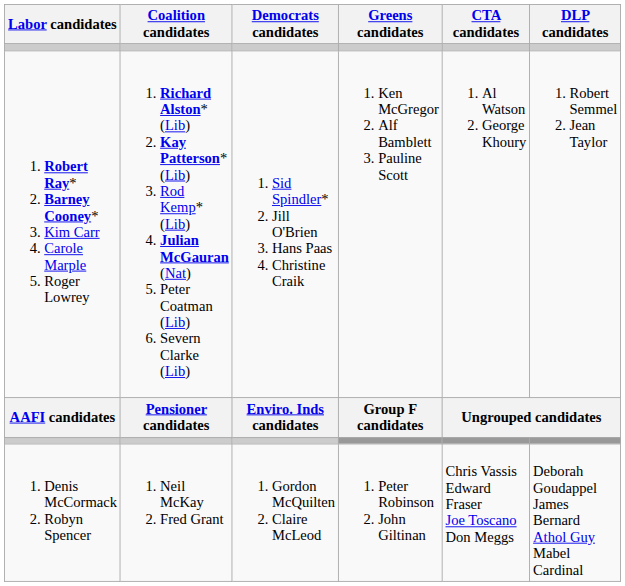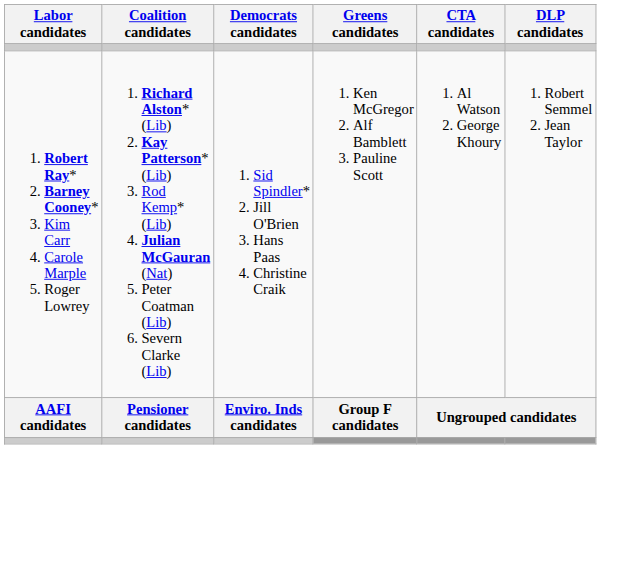- row: (62, 511)
